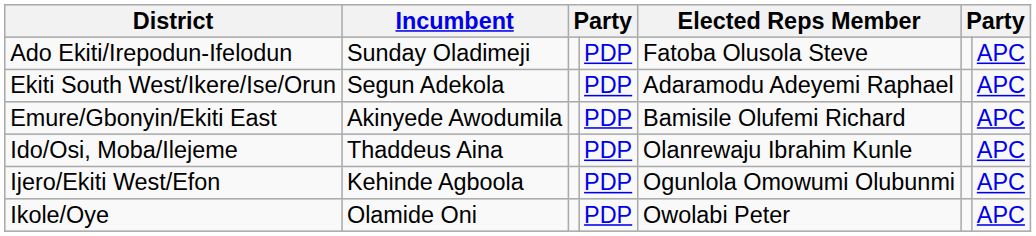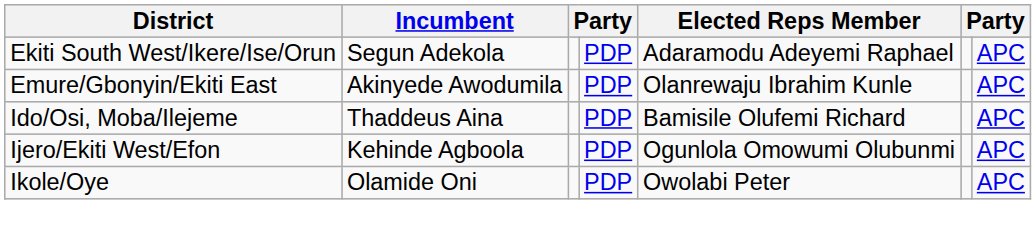- row: (151, 53)
(774, 118) Bamisile Olufemi Richard -> (778, 85) Olanrewaju Ibrahim Kunle
(778, 150) Olanrewaju Ibrahim Kunle -> (774, 118) Bamisile Olufemi Richard
